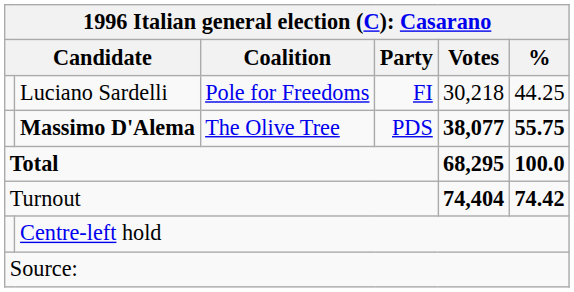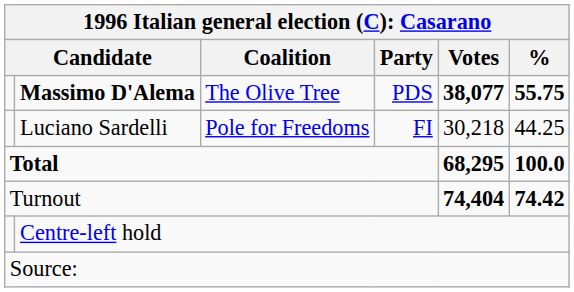rows swapped: (107, 127) <-> (94, 92)
